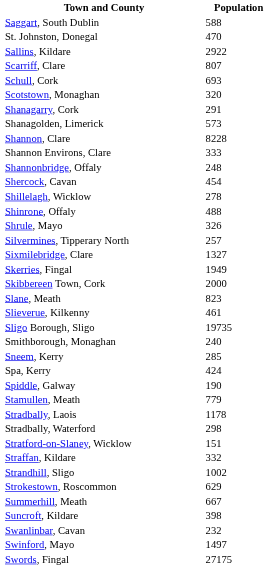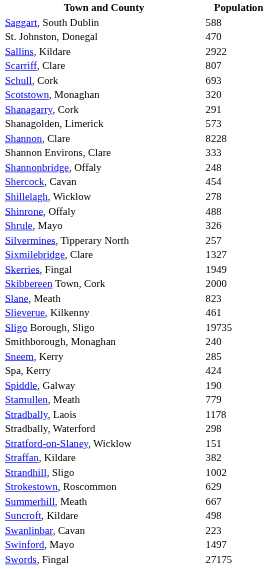(214, 458) 332 -> (214, 458) 382
(214, 516) 398 -> (214, 516) 498
(214, 530) 232 -> (214, 530) 223
